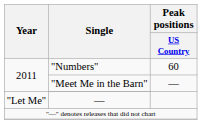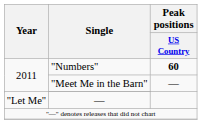(174, 66) normal -> (174, 66) bold
